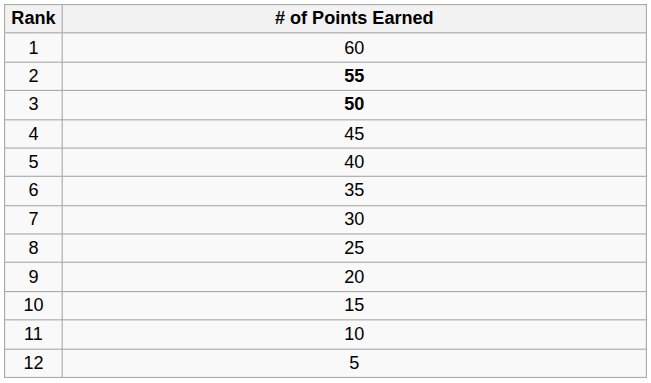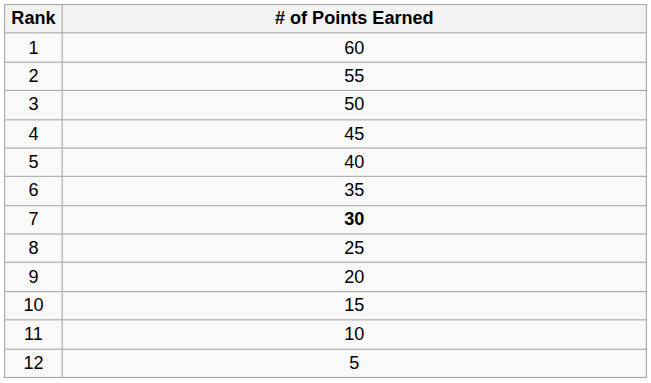(354, 76) bold -> (354, 76) normal
(354, 104) bold -> (354, 104) normal
(354, 219) normal -> (354, 219) bold
